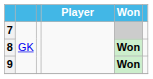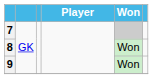(128, 47) bold -> (128, 47) normal
(128, 64) bold -> (128, 64) normal
